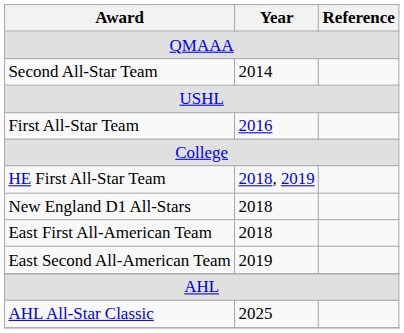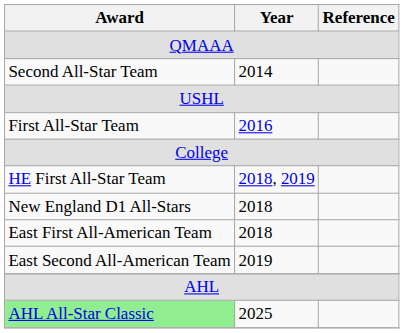(81, 313) no background -> (81, 313) lightgreen background
